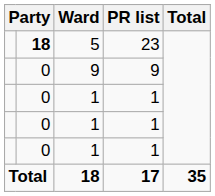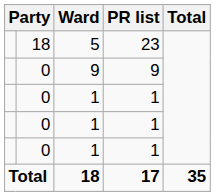(41, 44) bold -> (41, 44) normal
